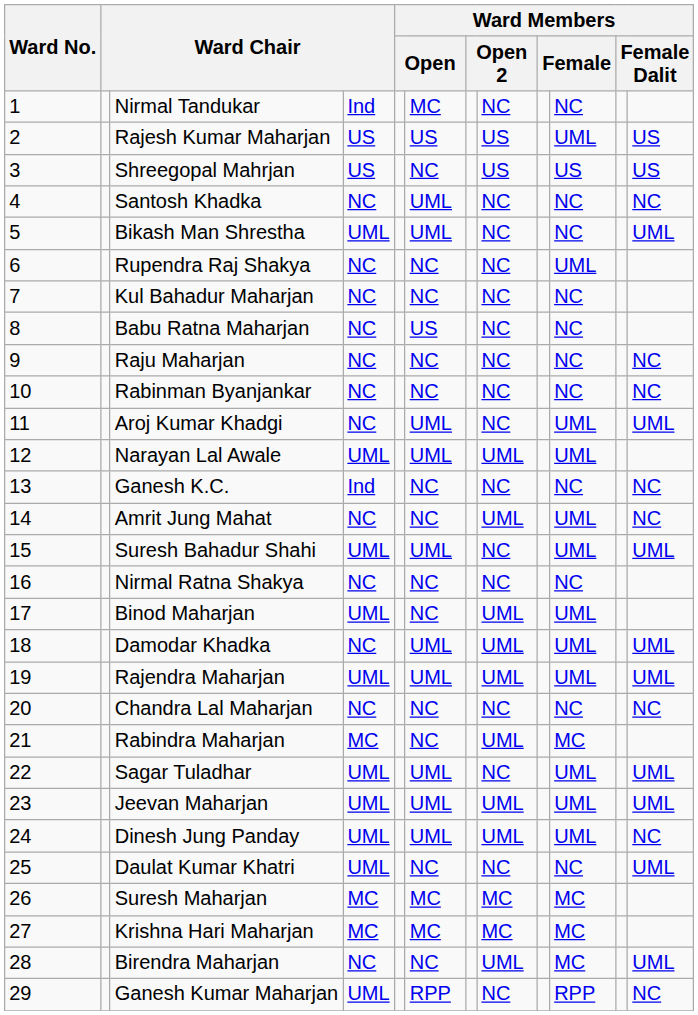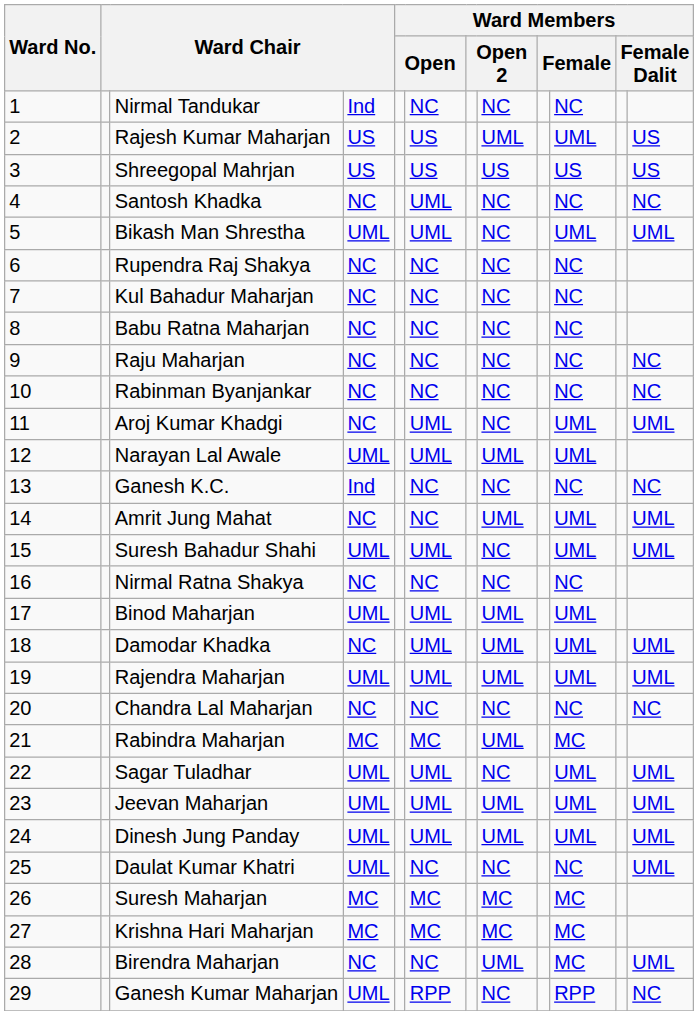(425, 106) MC -> (424, 106) NC
(495, 138) US -> (503, 138) UML
(424, 169) NC -> (424, 169) US
(569, 233) NC -> (575, 233) UML
(575, 264) UML -> (569, 264) NC
(424, 328) US -> (424, 328) NC
(647, 518) NC -> (653, 518) UML
(424, 613) NC -> (431, 613) UML
(424, 740) NC -> (425, 740) MC
(647, 835) NC -> (653, 835) UML
